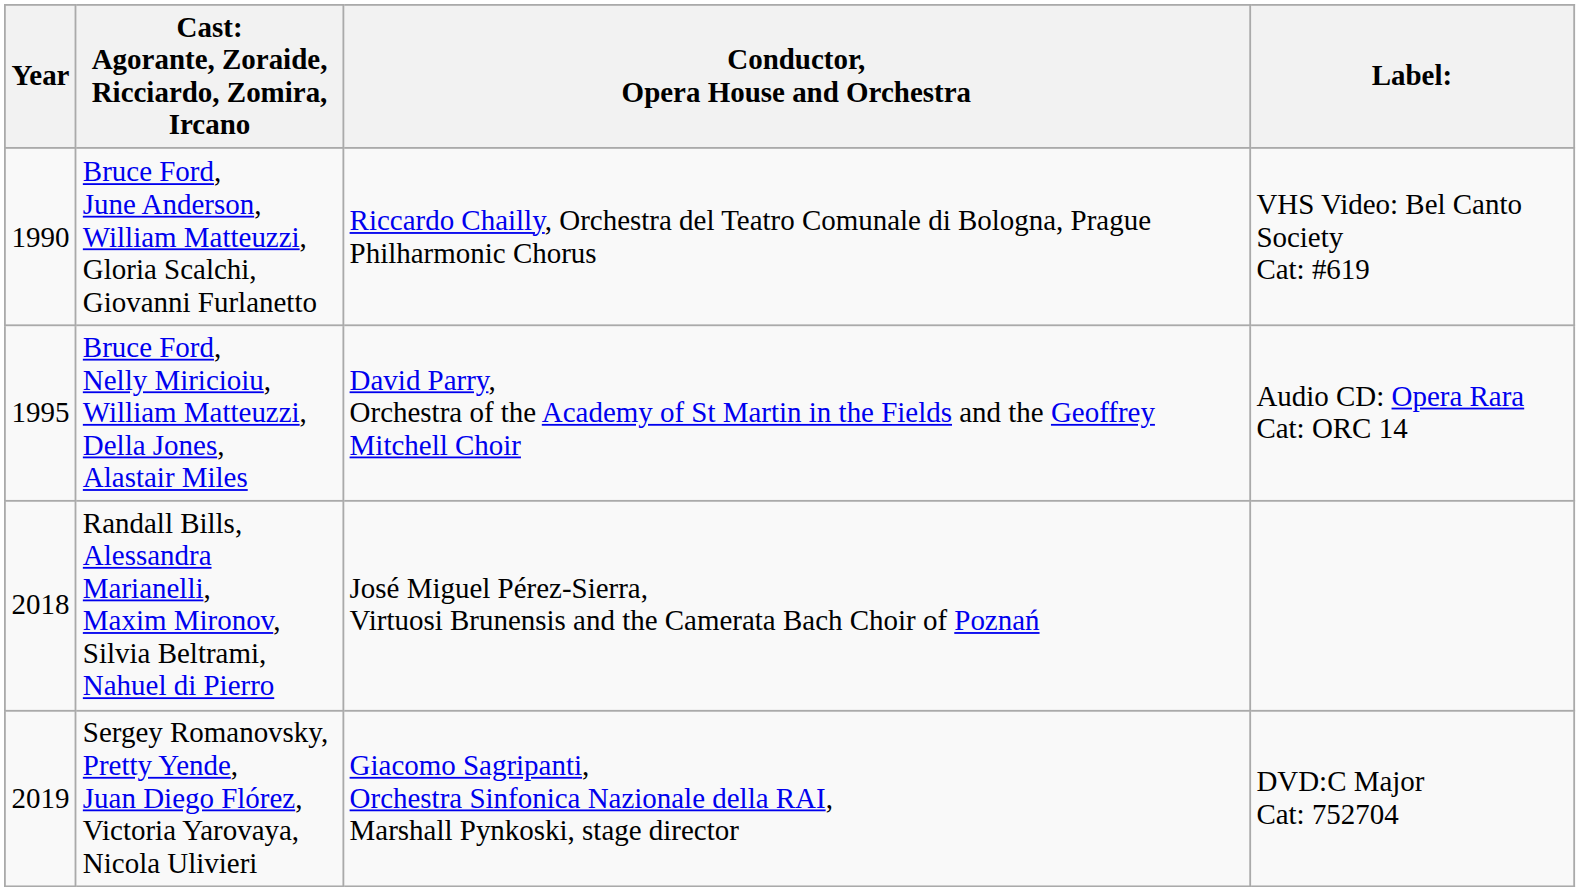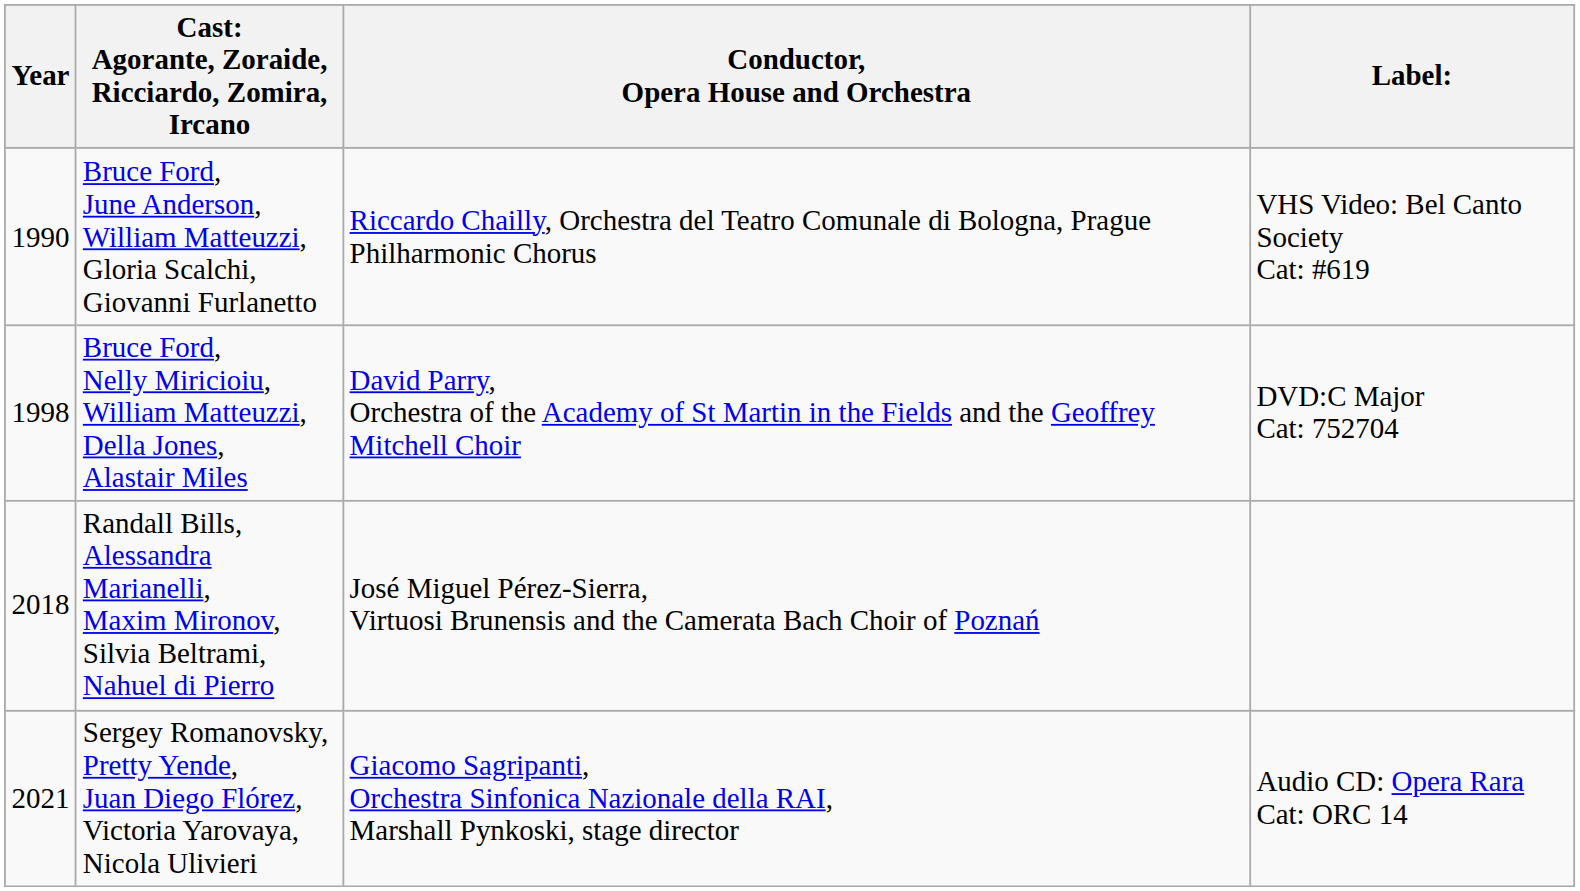(41, 412) 1995 -> (41, 412) 1998
(1390, 412) Audio CD: Opera Rara Cat: ORC 14 -> (1340, 412) DVD:C Major Cat: 752704
(41, 797) 2019 -> (41, 797) 2021
(1340, 797) DVD:C Major Cat: 752704 -> (1390, 797) Audio CD: Opera Rara Cat: ORC 14
